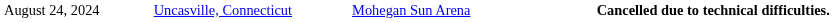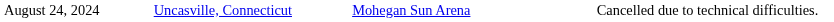(713, 10) bold -> (708, 10) normal
